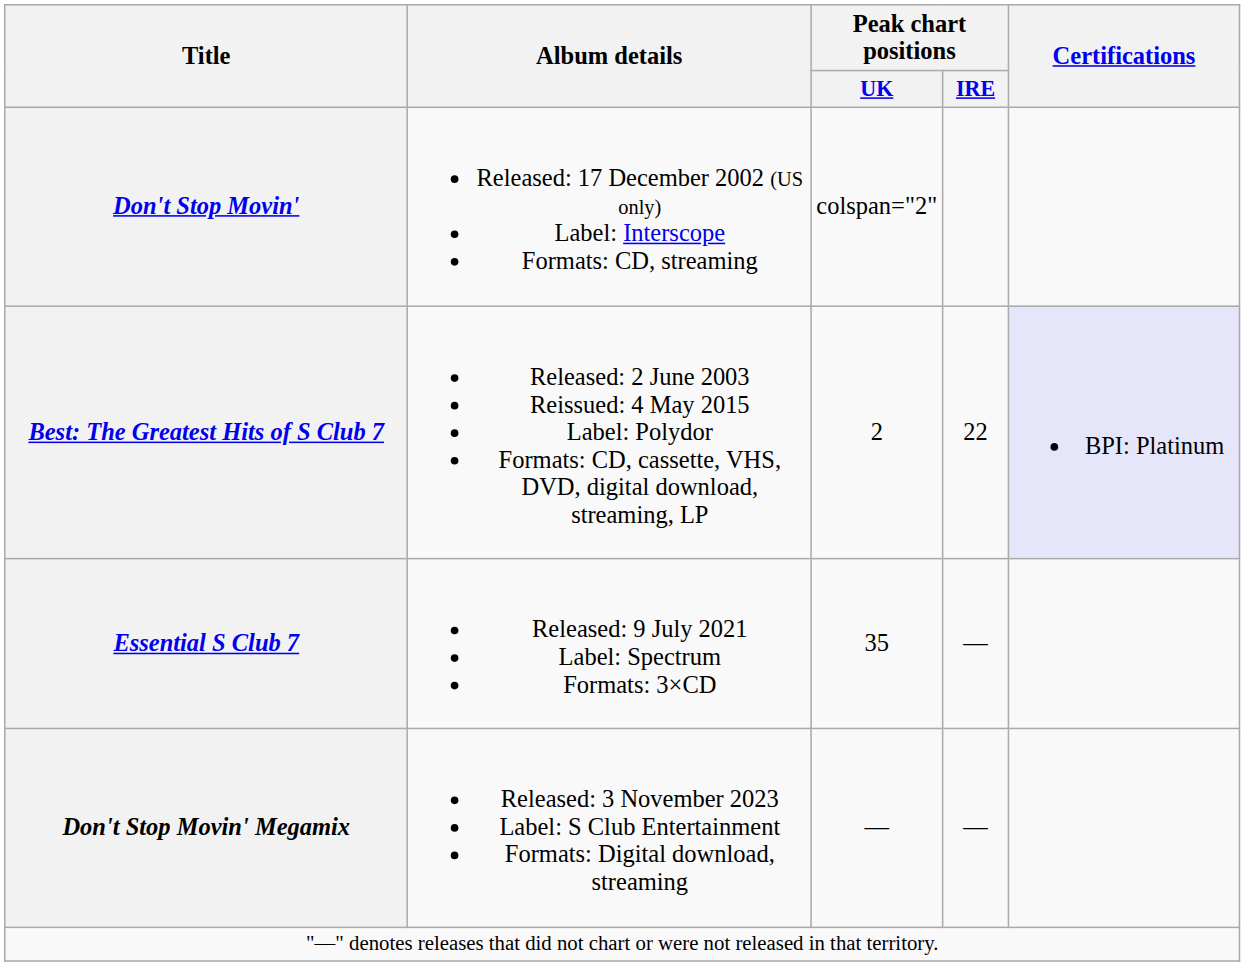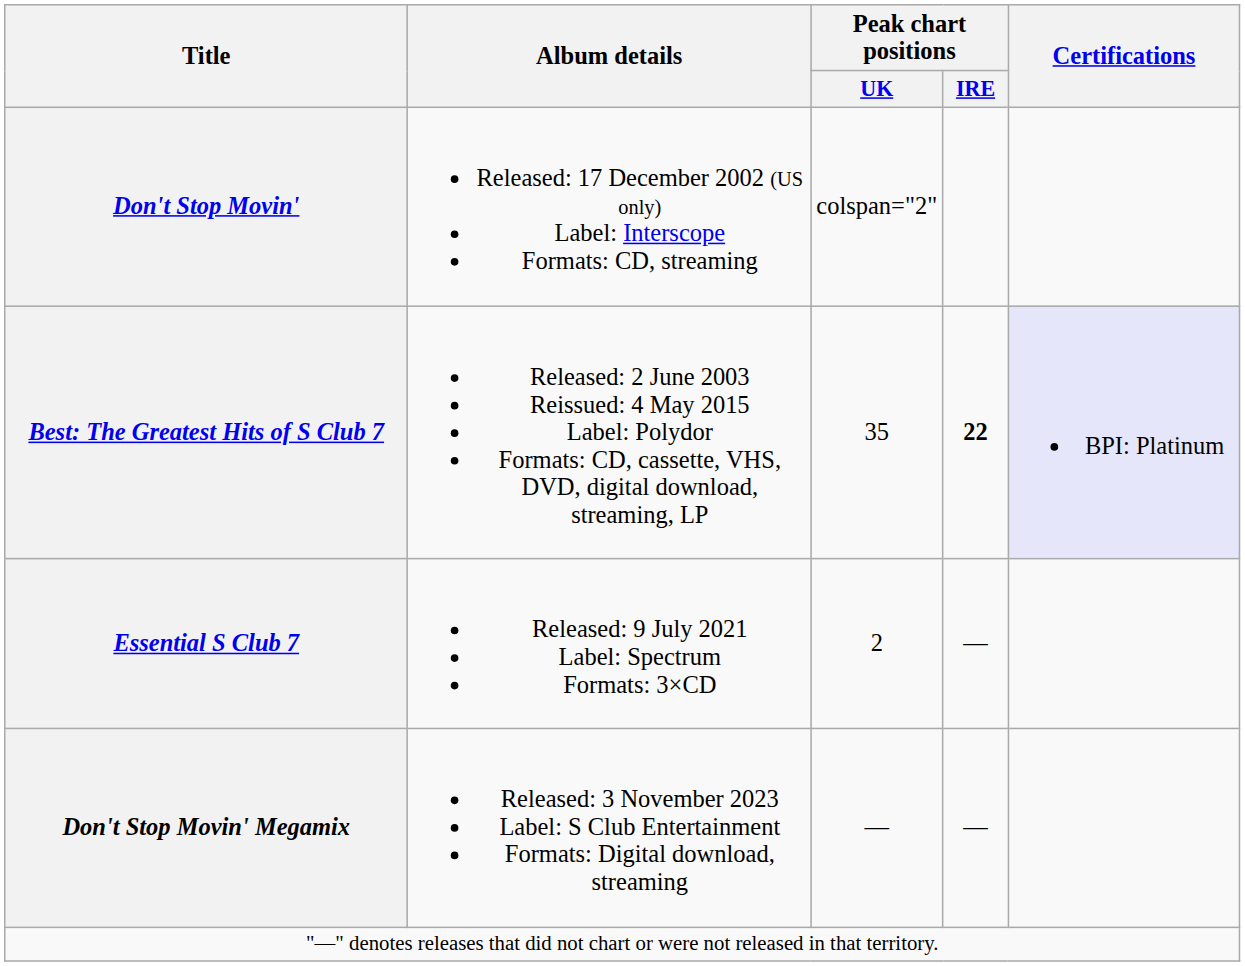(877, 431) 2 -> (877, 431) 35
(976, 431) normal -> (976, 431) bold
(877, 643) 35 -> (877, 643) 2
